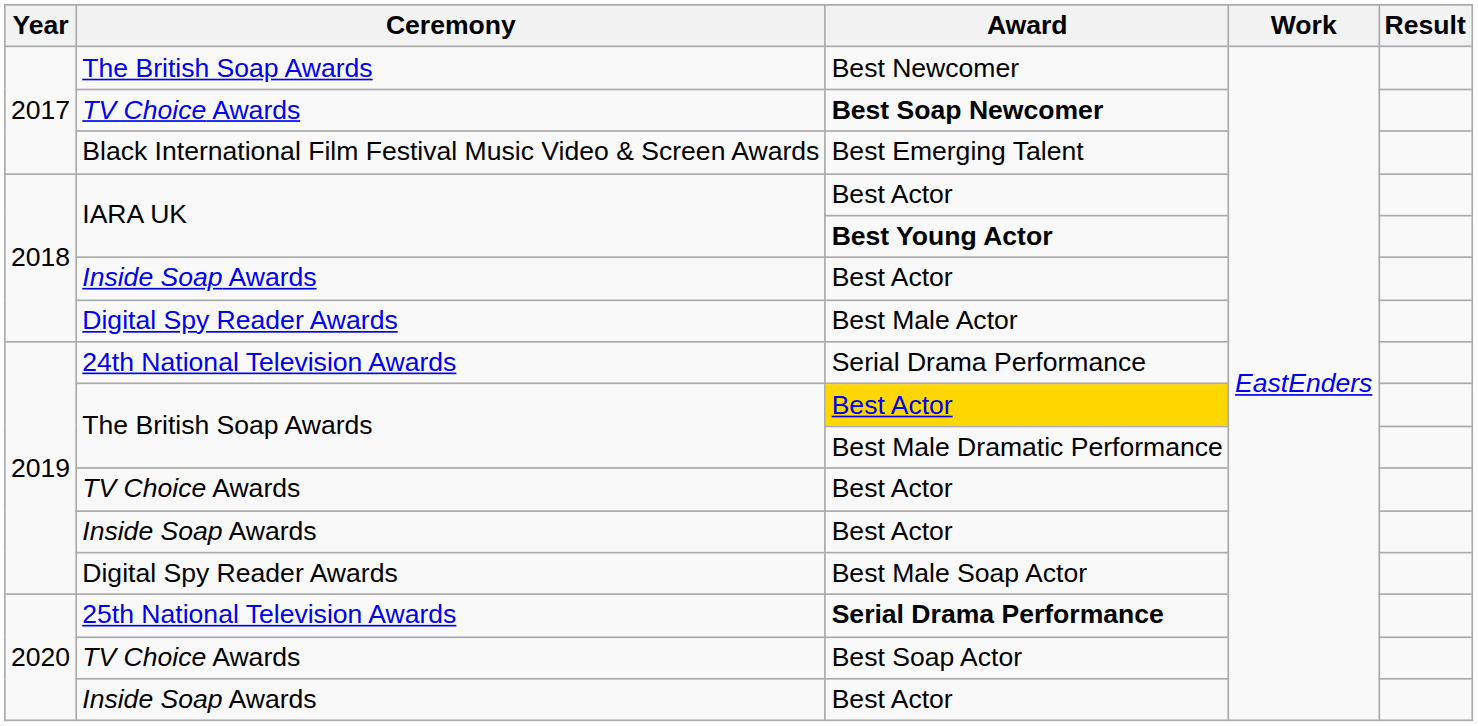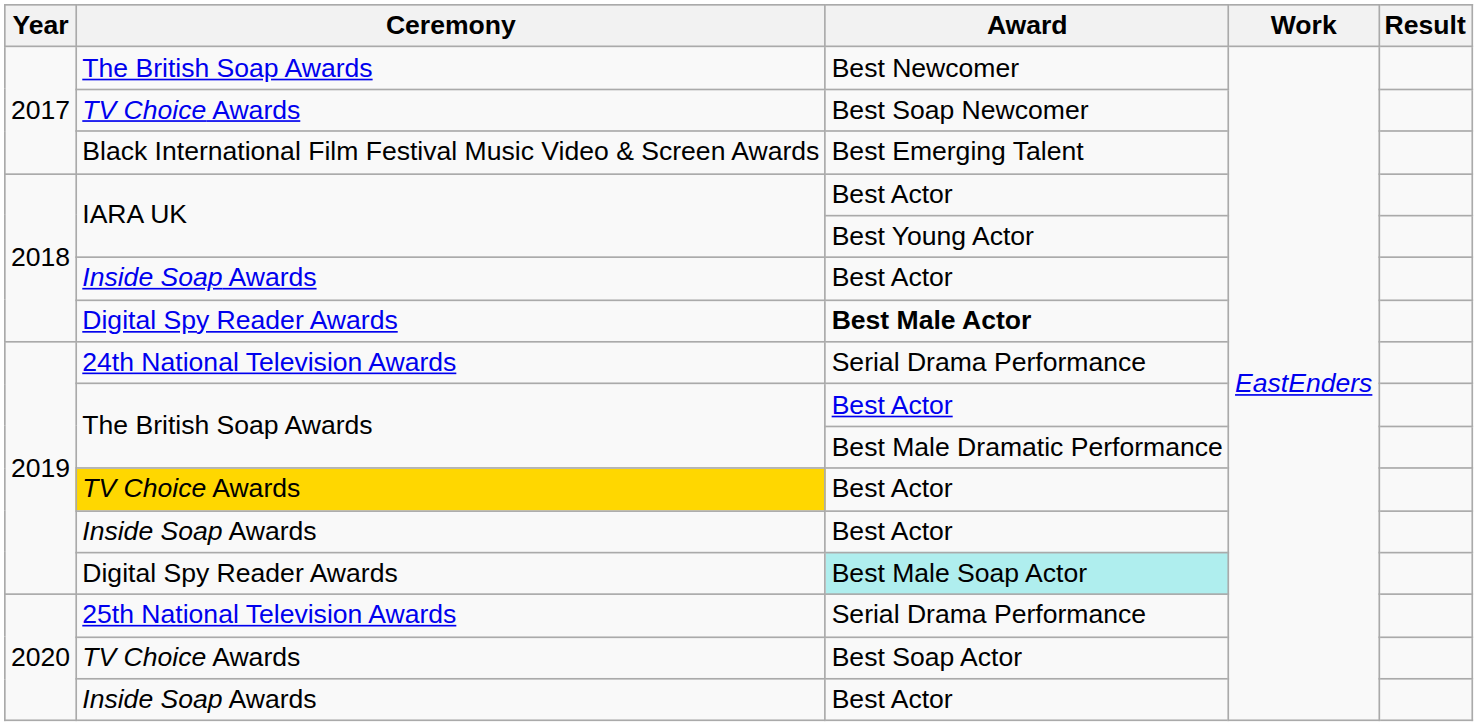(967, 109) bold -> (960, 109) normal
(942, 236) bold -> (933, 236) normal
(925, 320) normal -> (932, 320) bold
(892, 404) gold background -> (892, 404) no background
(191, 488) no background -> (191, 488) gold background
(959, 573) no background -> (959, 573) paleturquoise background
(998, 615) bold -> (989, 615) normal
